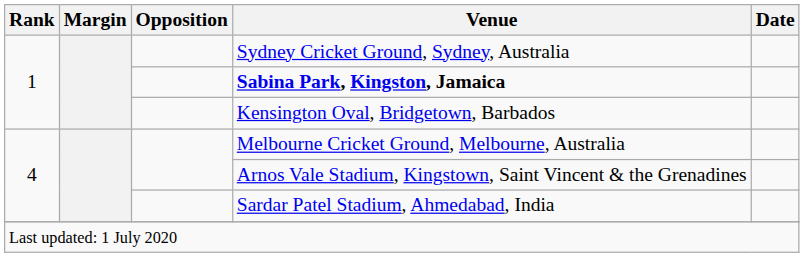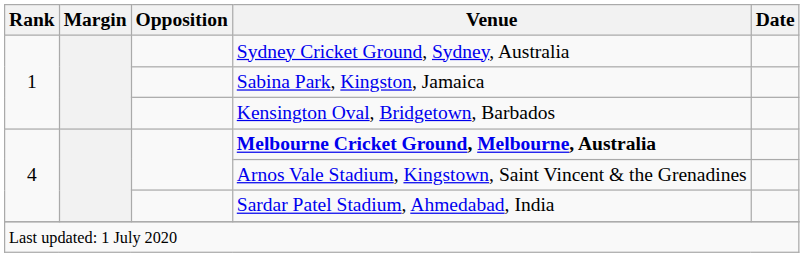(371, 81) bold -> (361, 81) normal
(431, 143) normal -> (446, 143) bold
